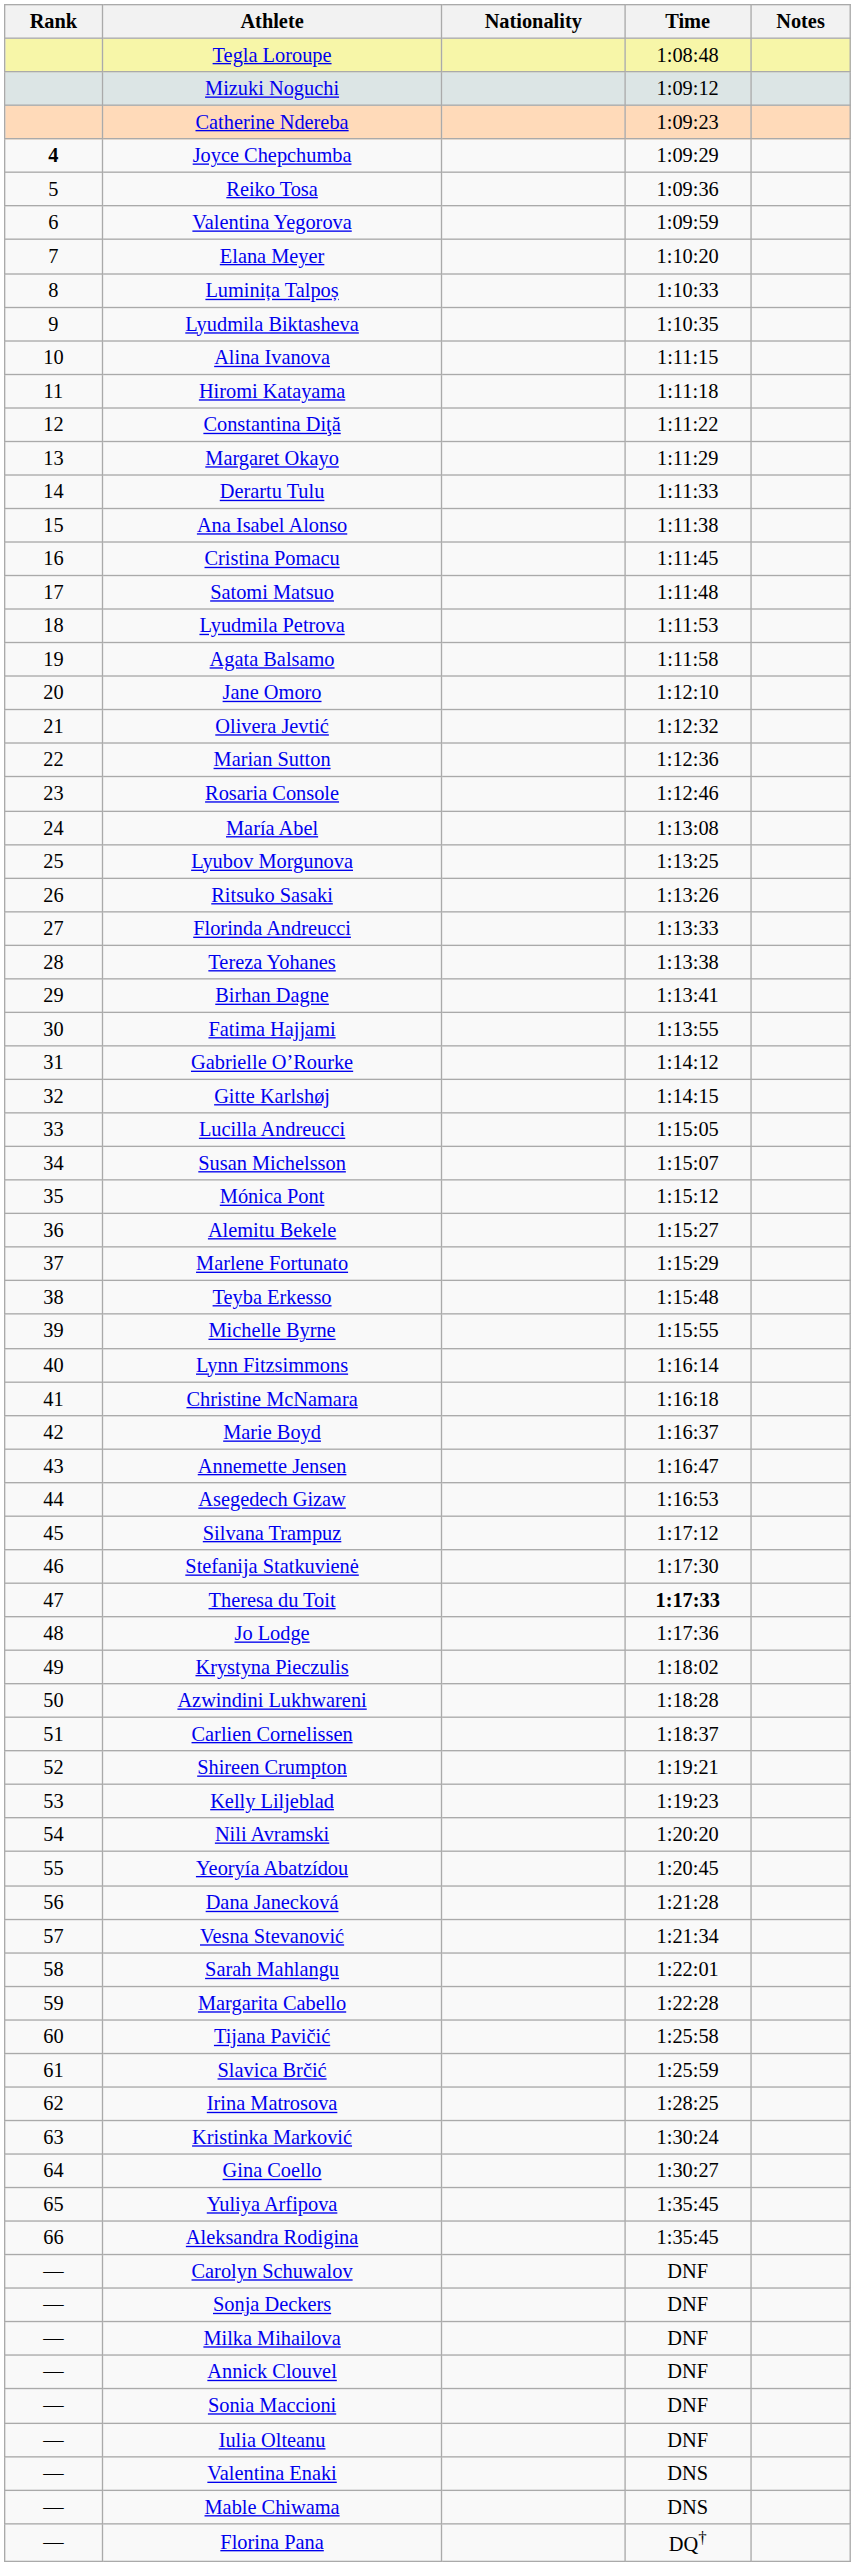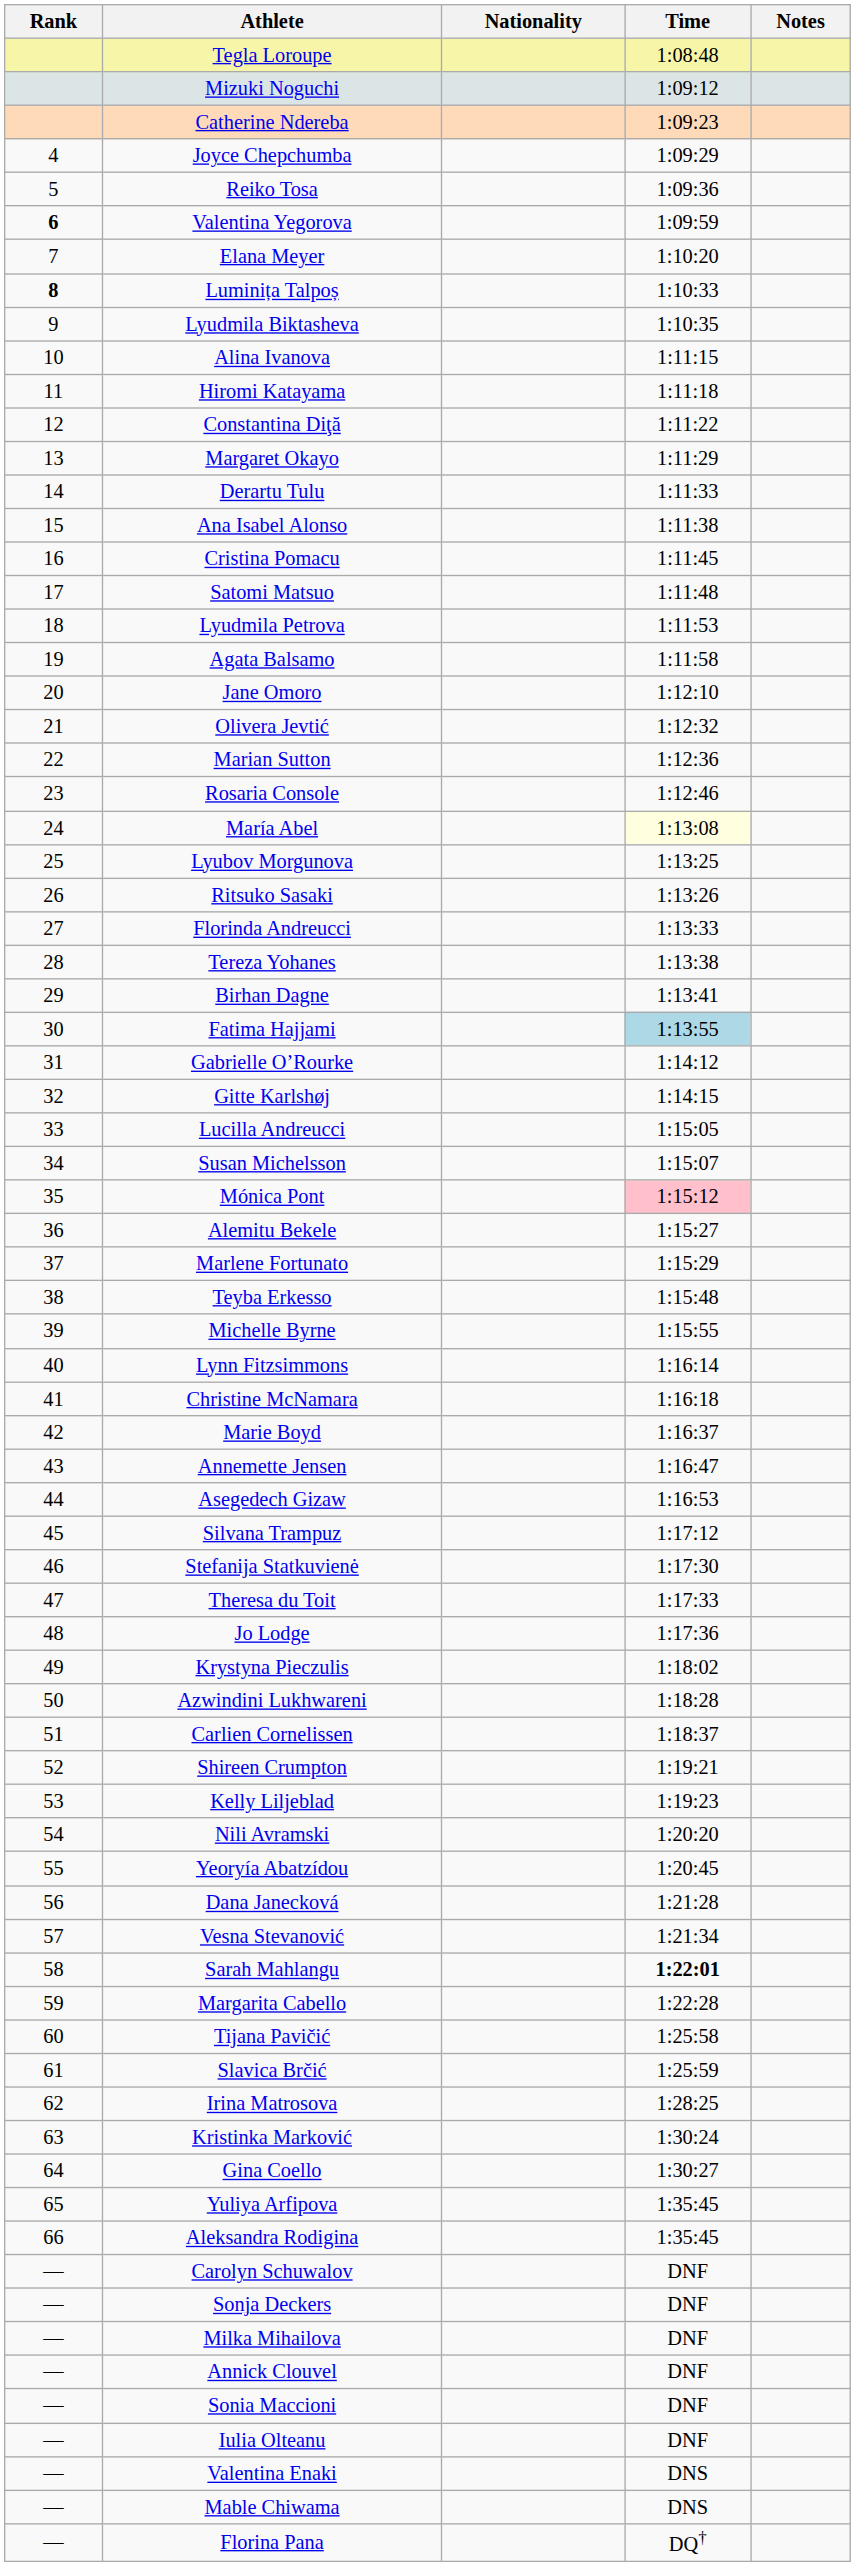(53, 155) bold -> (53, 155) normal
(53, 222) normal -> (53, 222) bold
(53, 290) normal -> (53, 290) bold
(688, 827) no background -> (688, 827) lightyellow background
(688, 1028) no background -> (688, 1028) lightblue background
(688, 1196) no background -> (688, 1196) pink background
(688, 1599) bold -> (688, 1599) normal
(688, 1969) normal -> (688, 1969) bold
